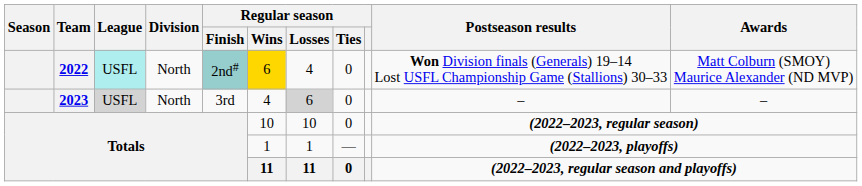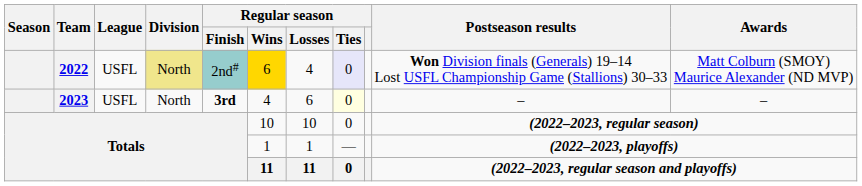(120, 69) paleturquoise background -> (120, 69) no background
(174, 69) no background -> (174, 69) khaki background
(349, 69) no background -> (349, 69) lavender background
(120, 100) lightgrey background -> (120, 100) no background
(225, 100) normal -> (225, 100) bold
(309, 100) lightgrey background -> (309, 100) no background
(349, 100) no background -> (349, 100) lightyellow background
